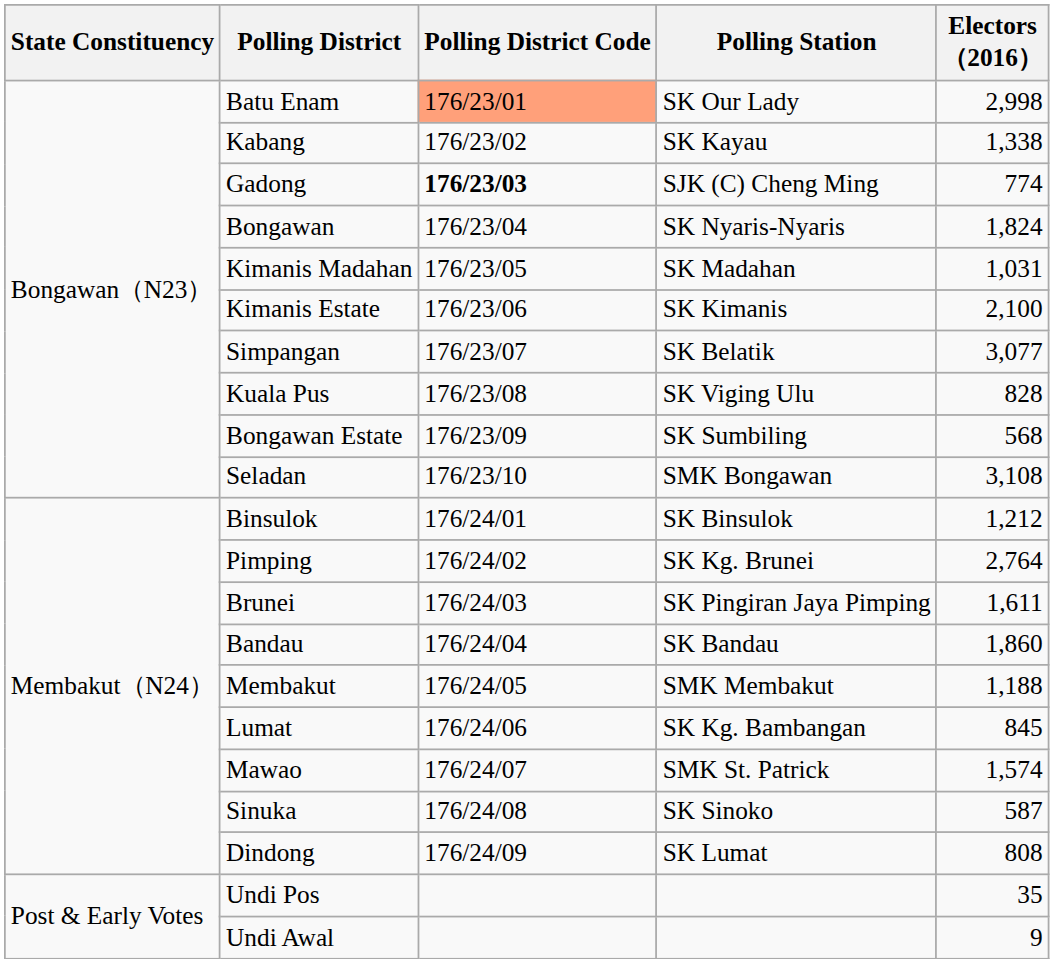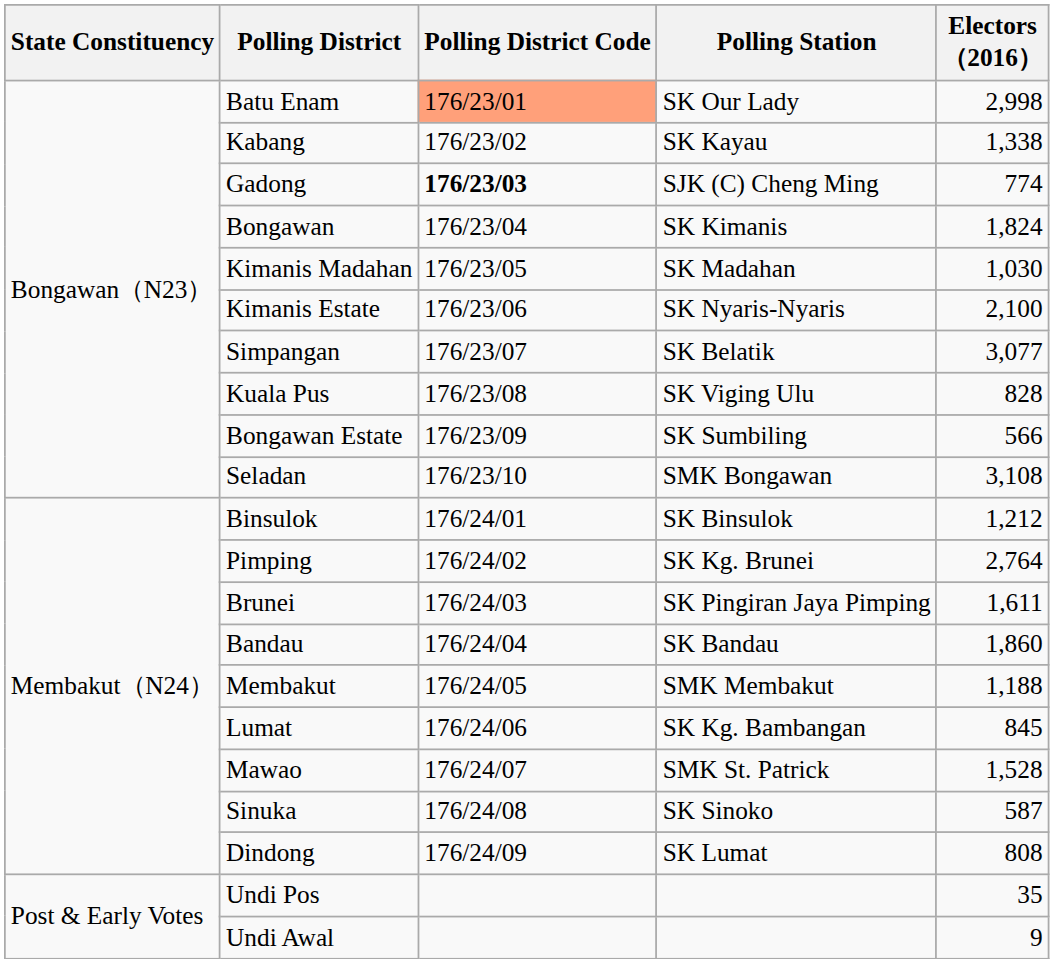(754, 226) SK Nyaris-Nyaris -> (725, 226) SK Kimanis
(1014, 268) 1,031 -> (1014, 268) 1,030
(725, 310) SK Kimanis -> (754, 310) SK Nyaris-Nyaris
(1024, 435) 568 -> (1024, 435) 566
(1014, 769) 1,574 -> (1014, 769) 1,528
